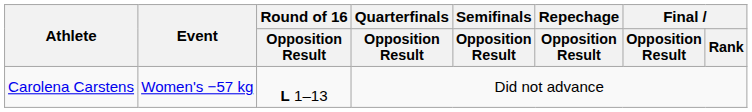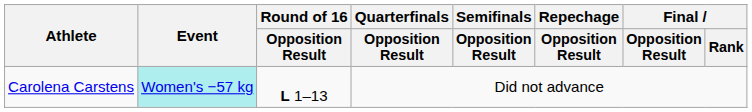(197, 87) no background -> (197, 87) paleturquoise background
